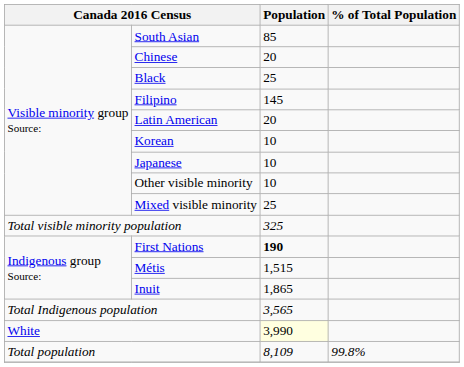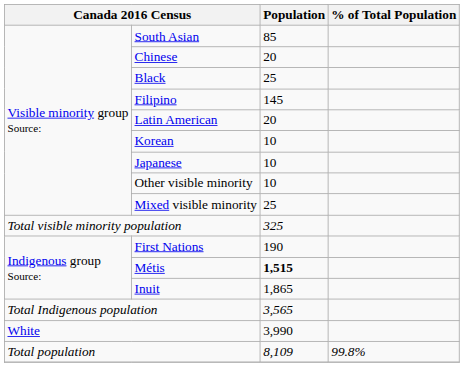(273, 246) bold -> (273, 246) normal
(278, 267) normal -> (278, 267) bold
(278, 330) lightyellow background -> (278, 330) no background
